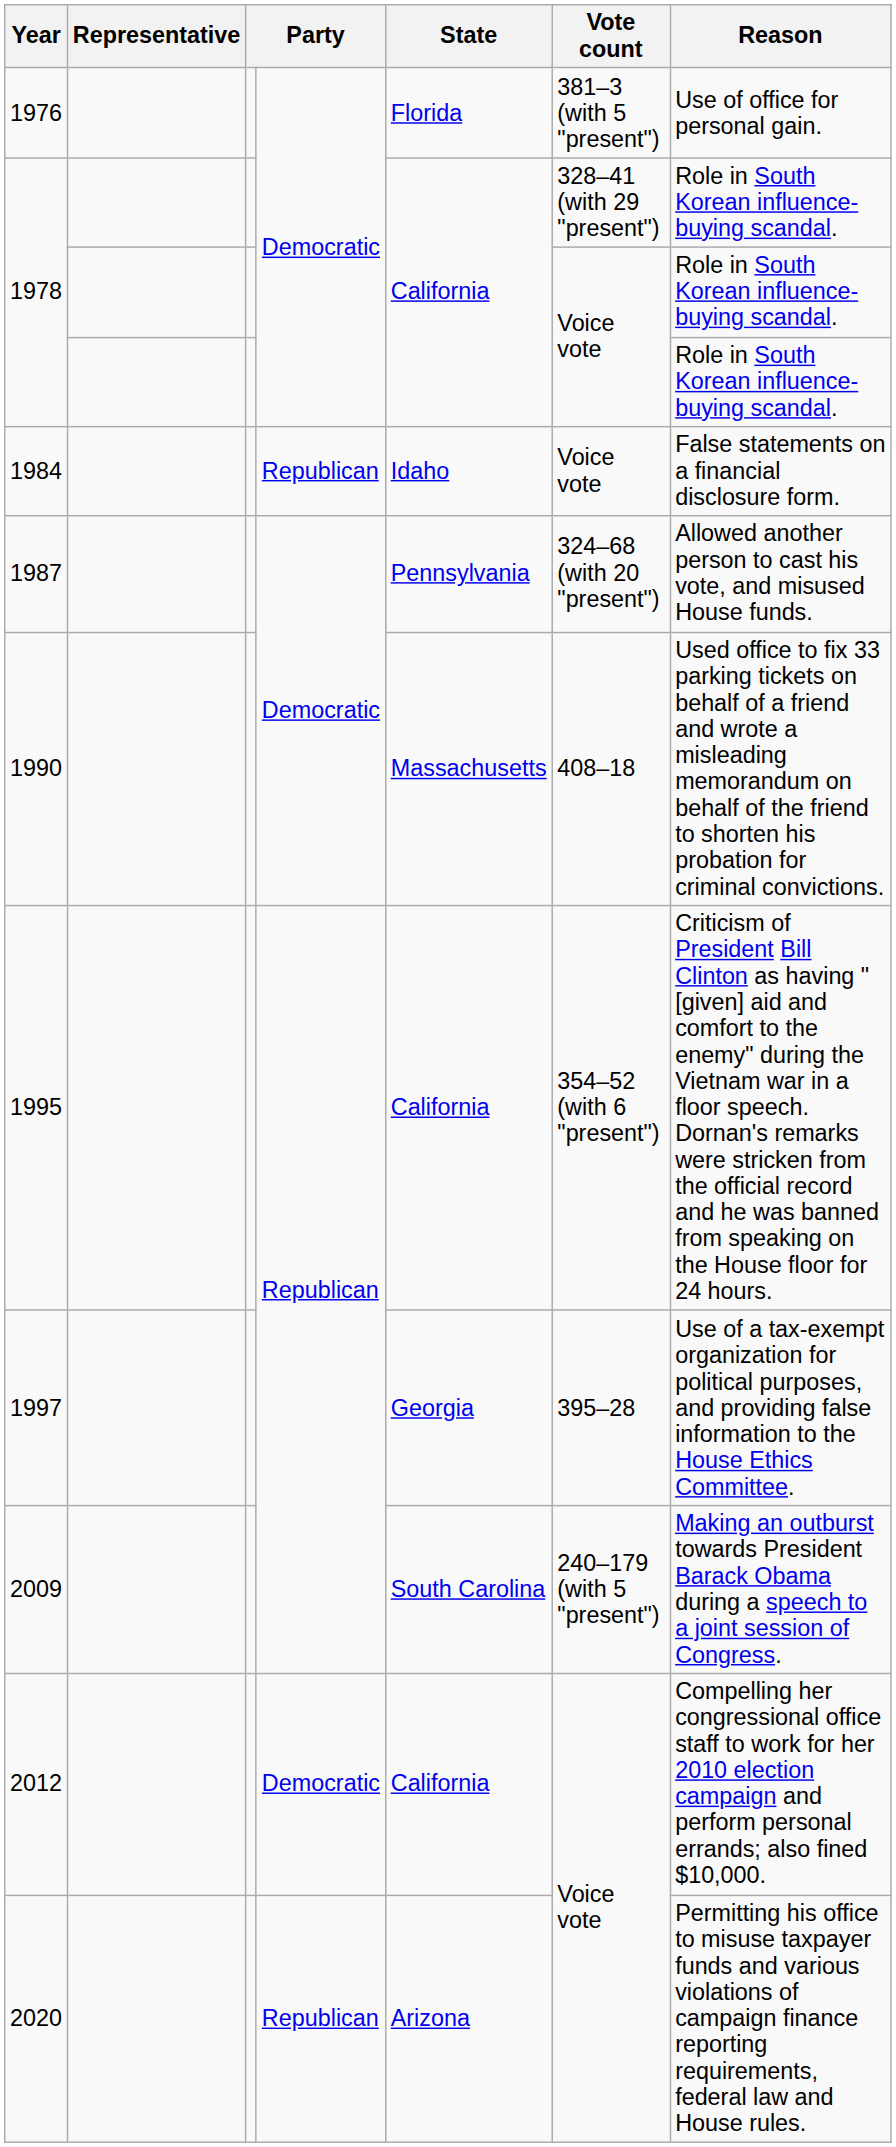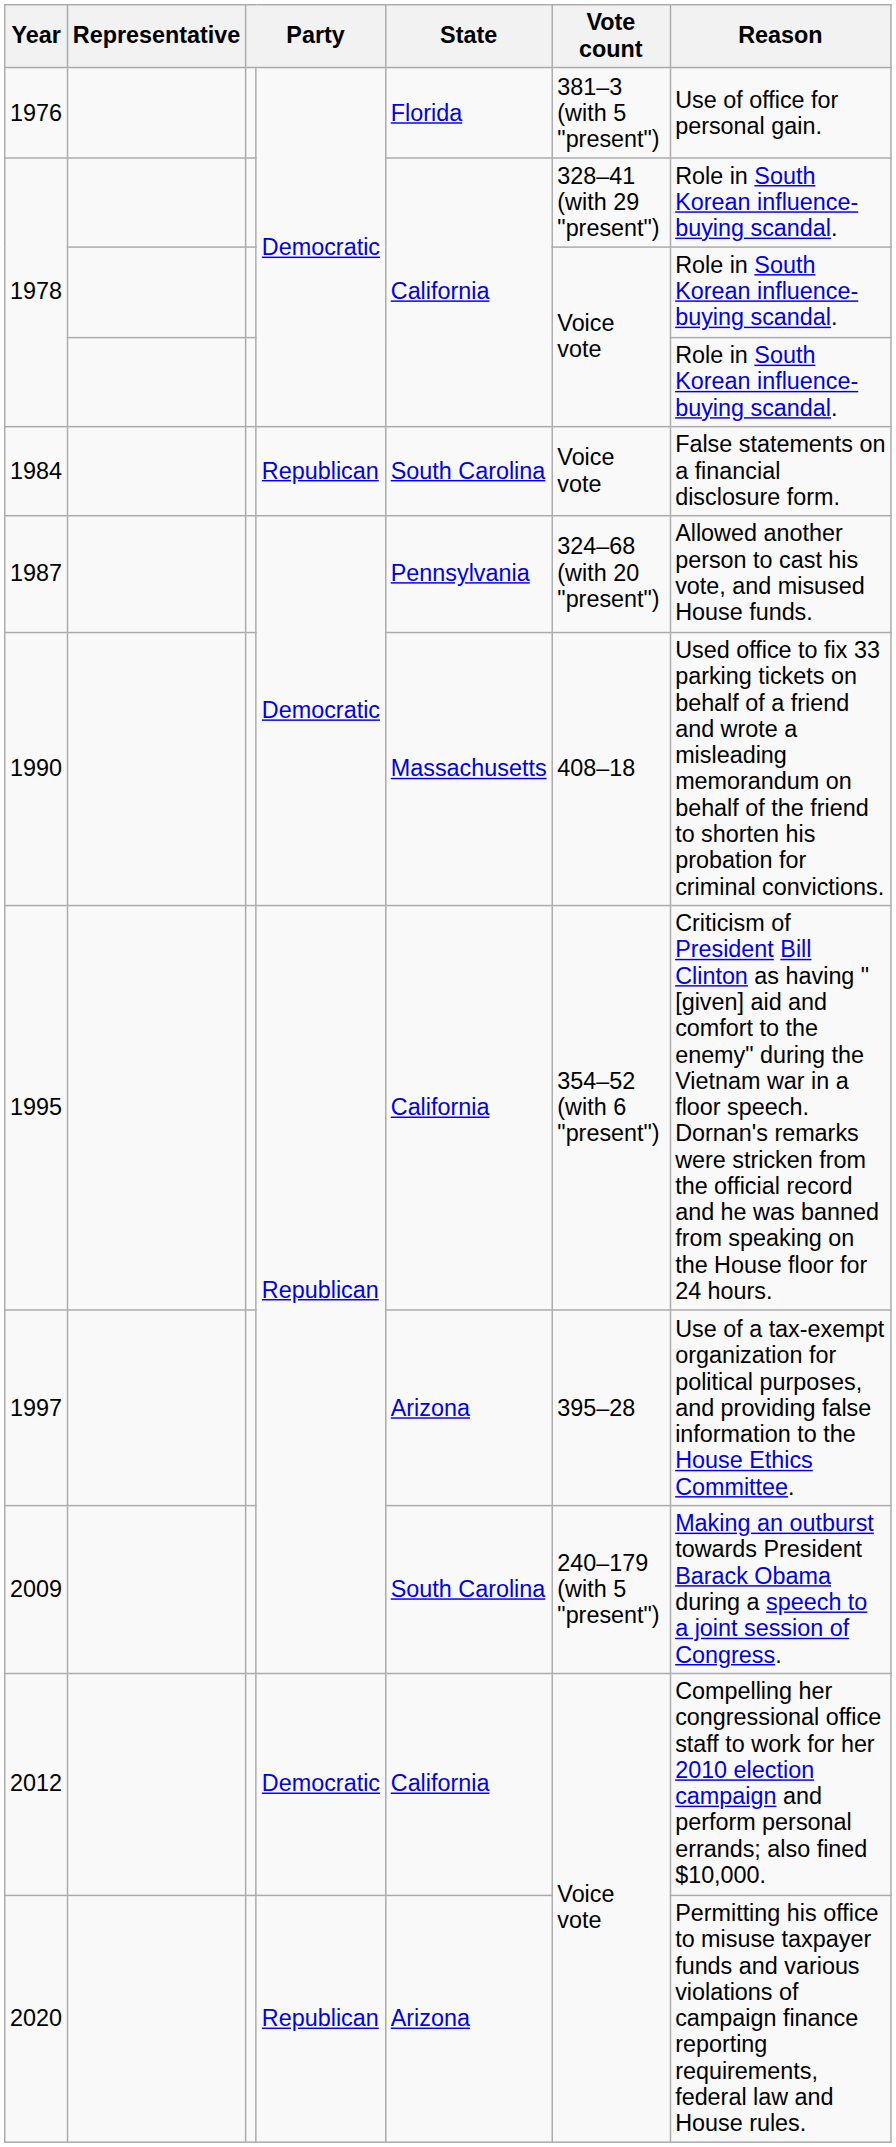(420, 471) Idaho -> (468, 471) South Carolina
(432, 1407) Georgia -> (430, 1407) Arizona
